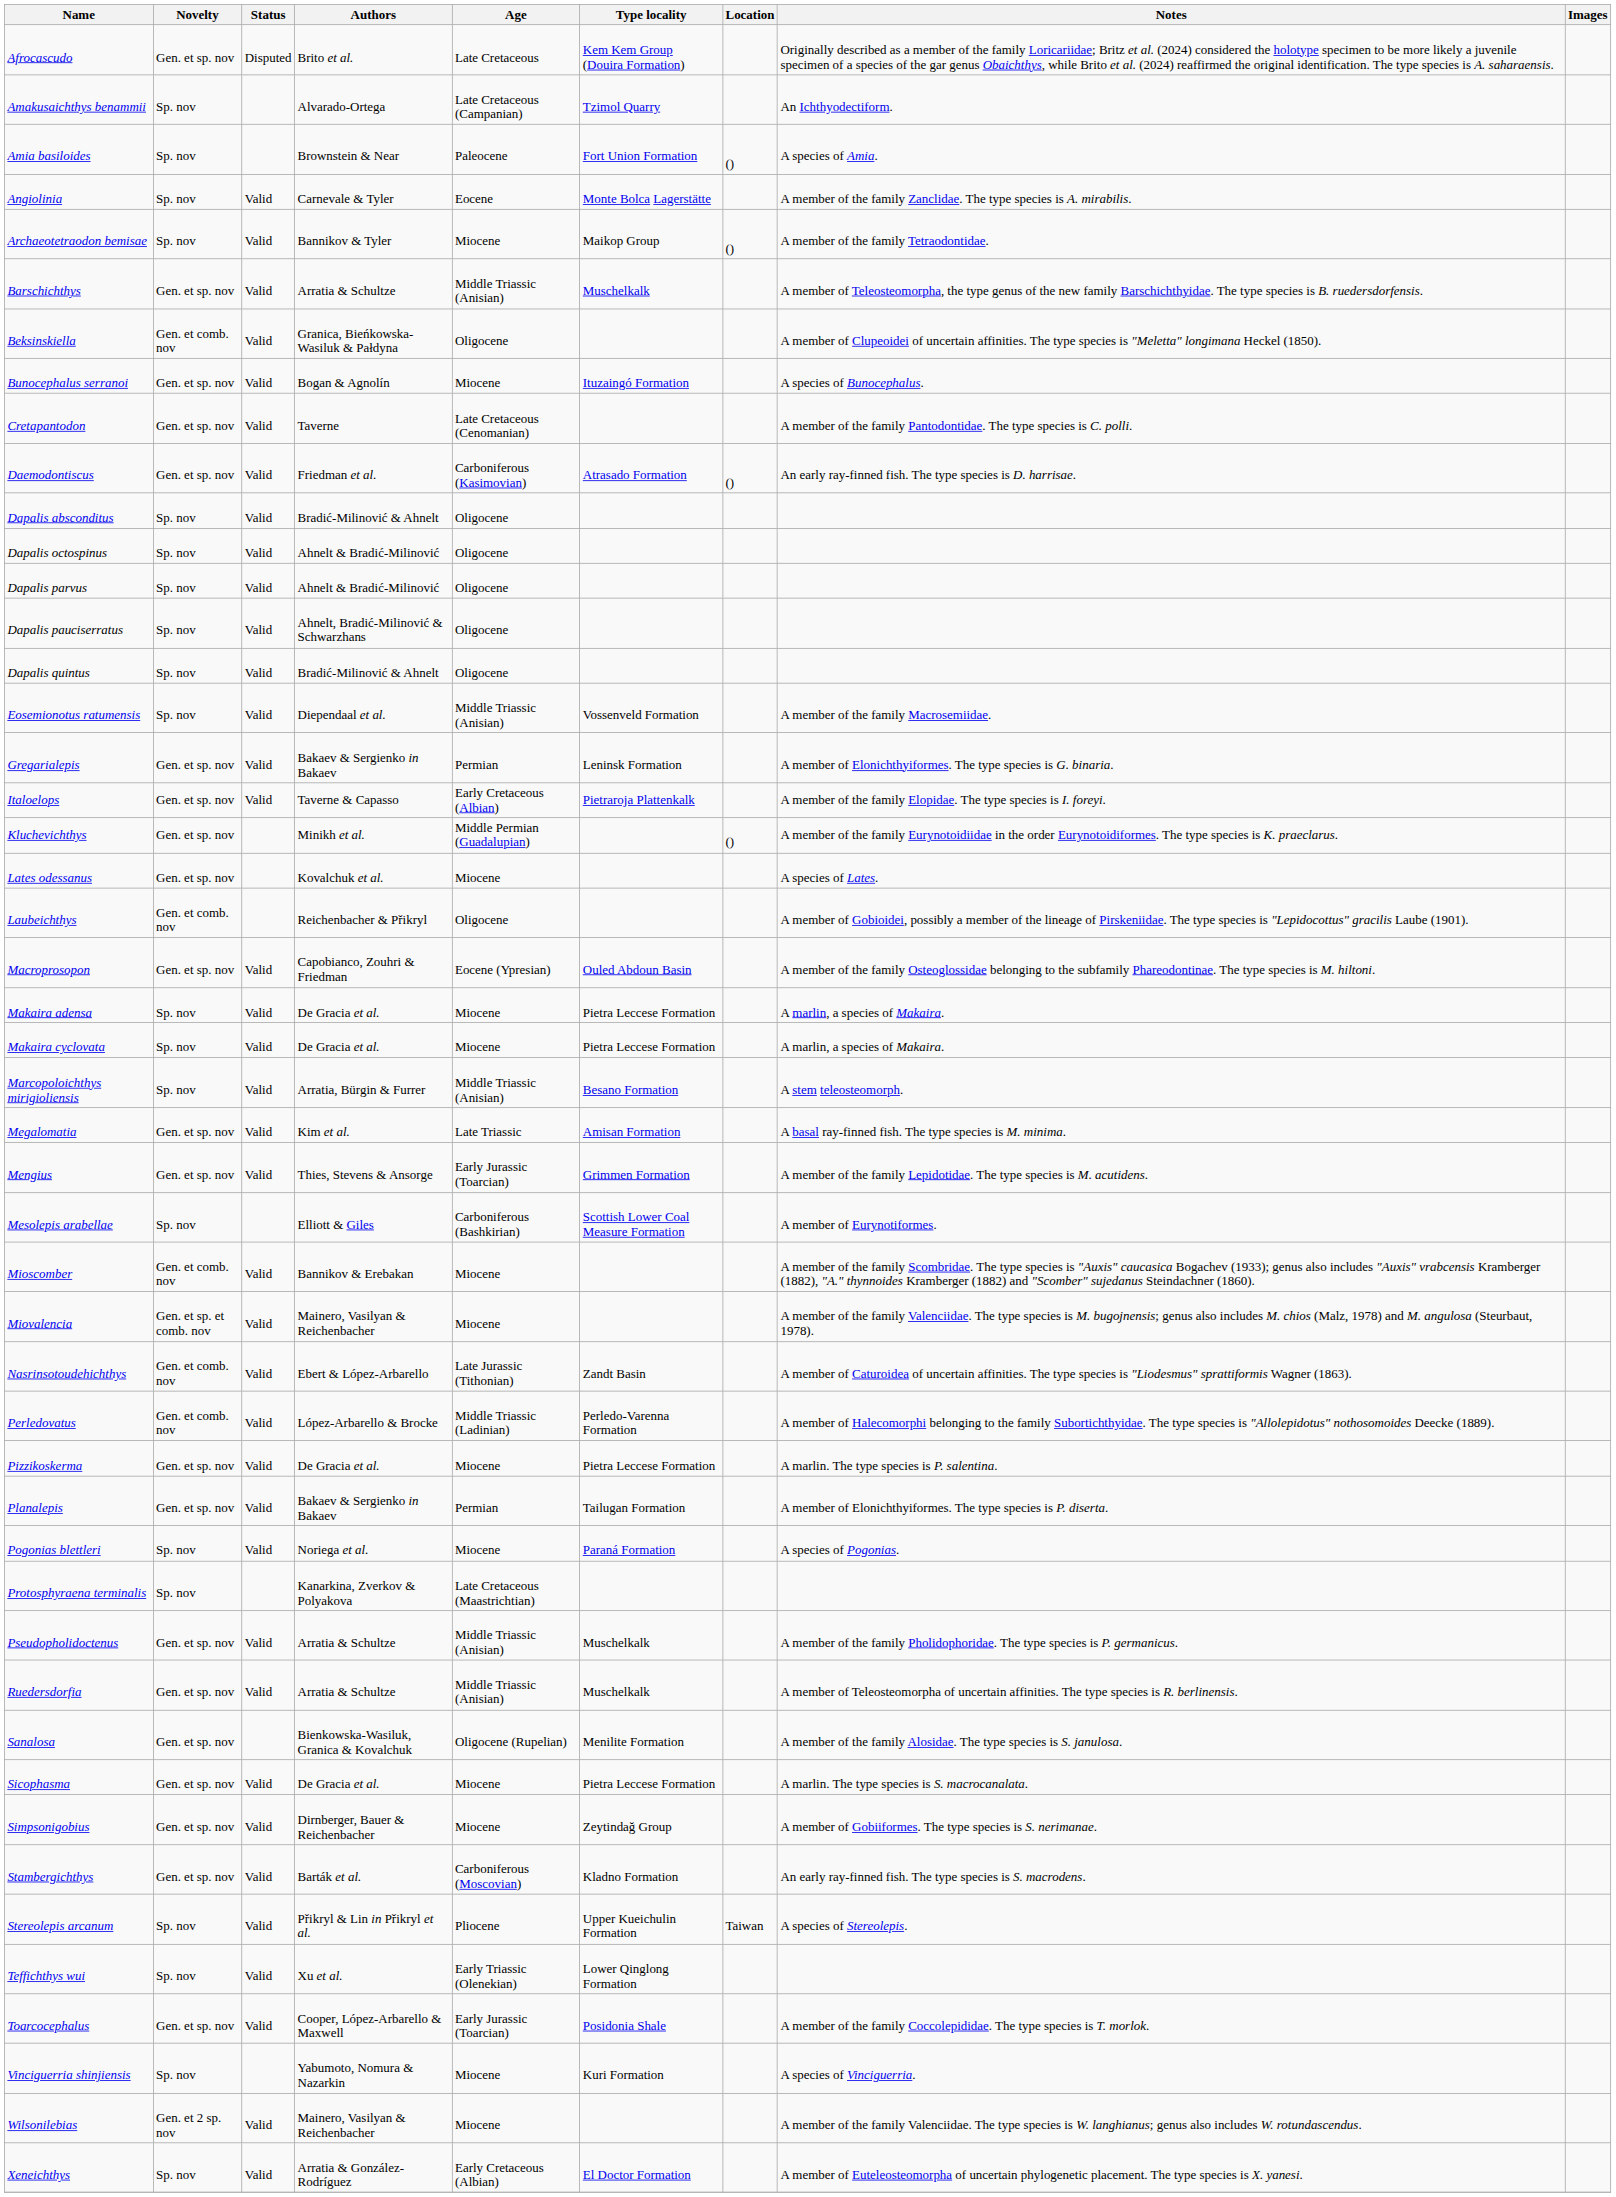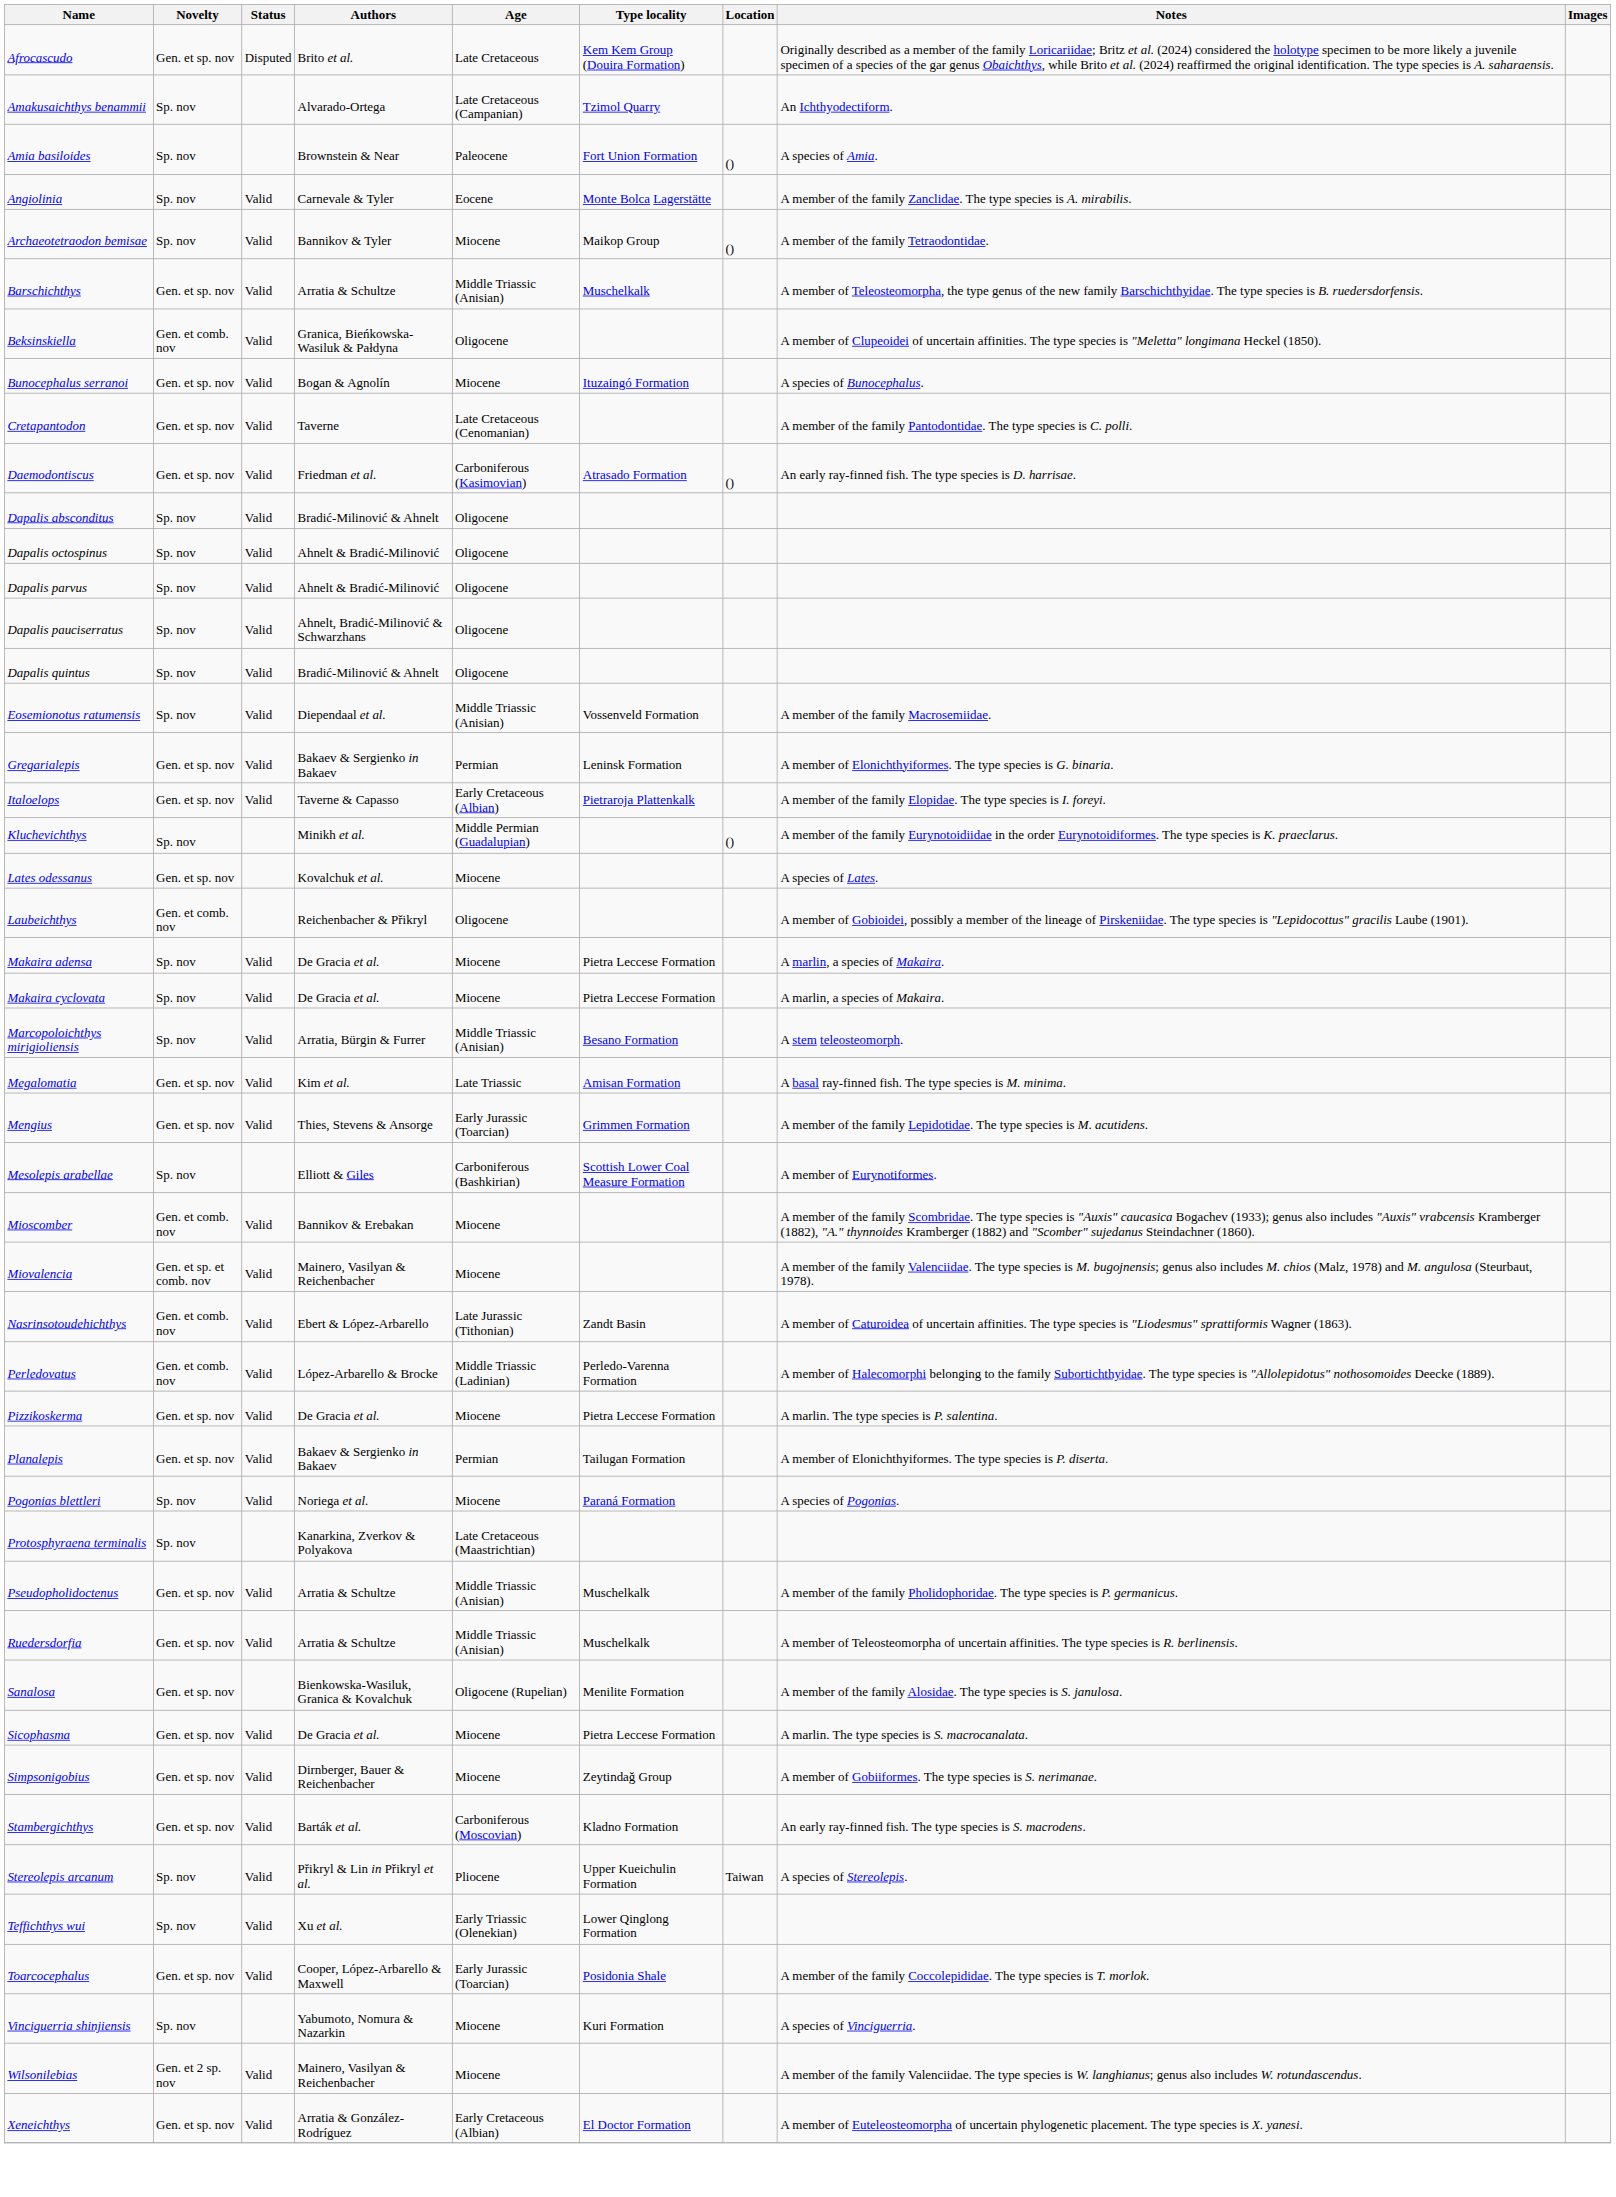(195, 835) Gen. et sp. nov -> (176, 842) Sp. nov
- row: (49, 969)
(176, 2175) Sp. nov -> (195, 2125) Gen. et sp. nov
